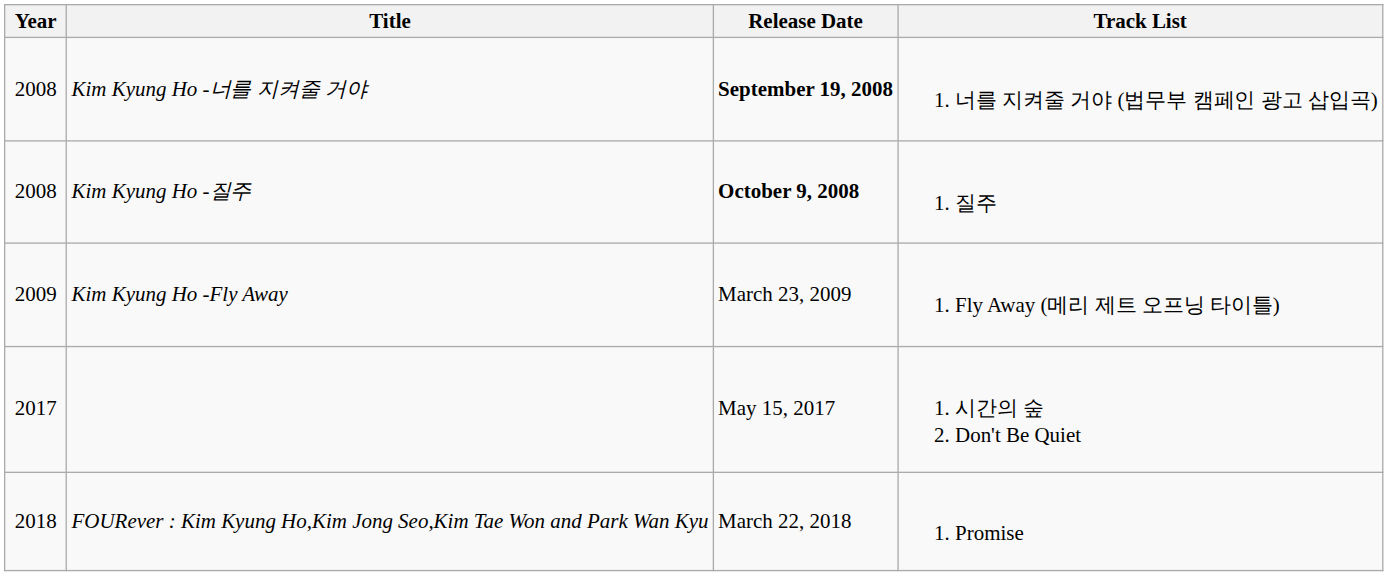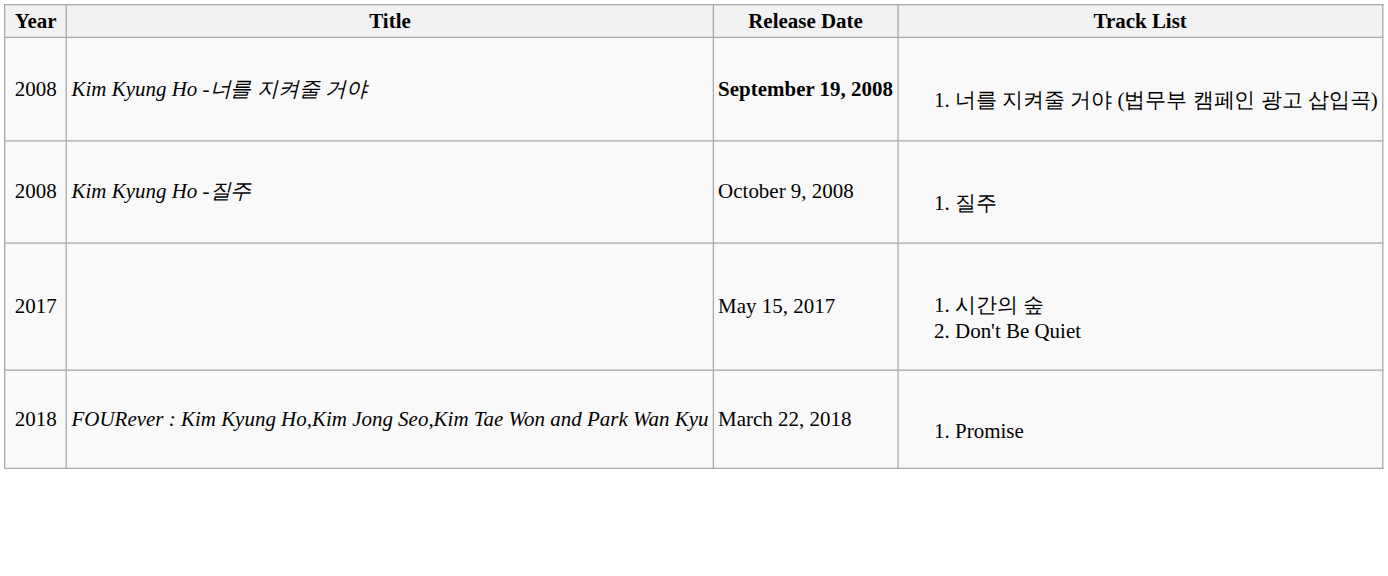(789, 191) bold -> (786, 191) normal
- row: (180, 294)
